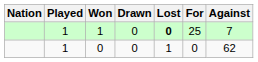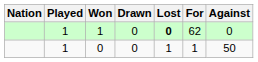(195, 31) 25 -> (195, 31) 62
(229, 31) 7 -> (229, 31) 0
(195, 48) 0 -> (195, 48) 1
(229, 48) 62 -> (229, 48) 50
